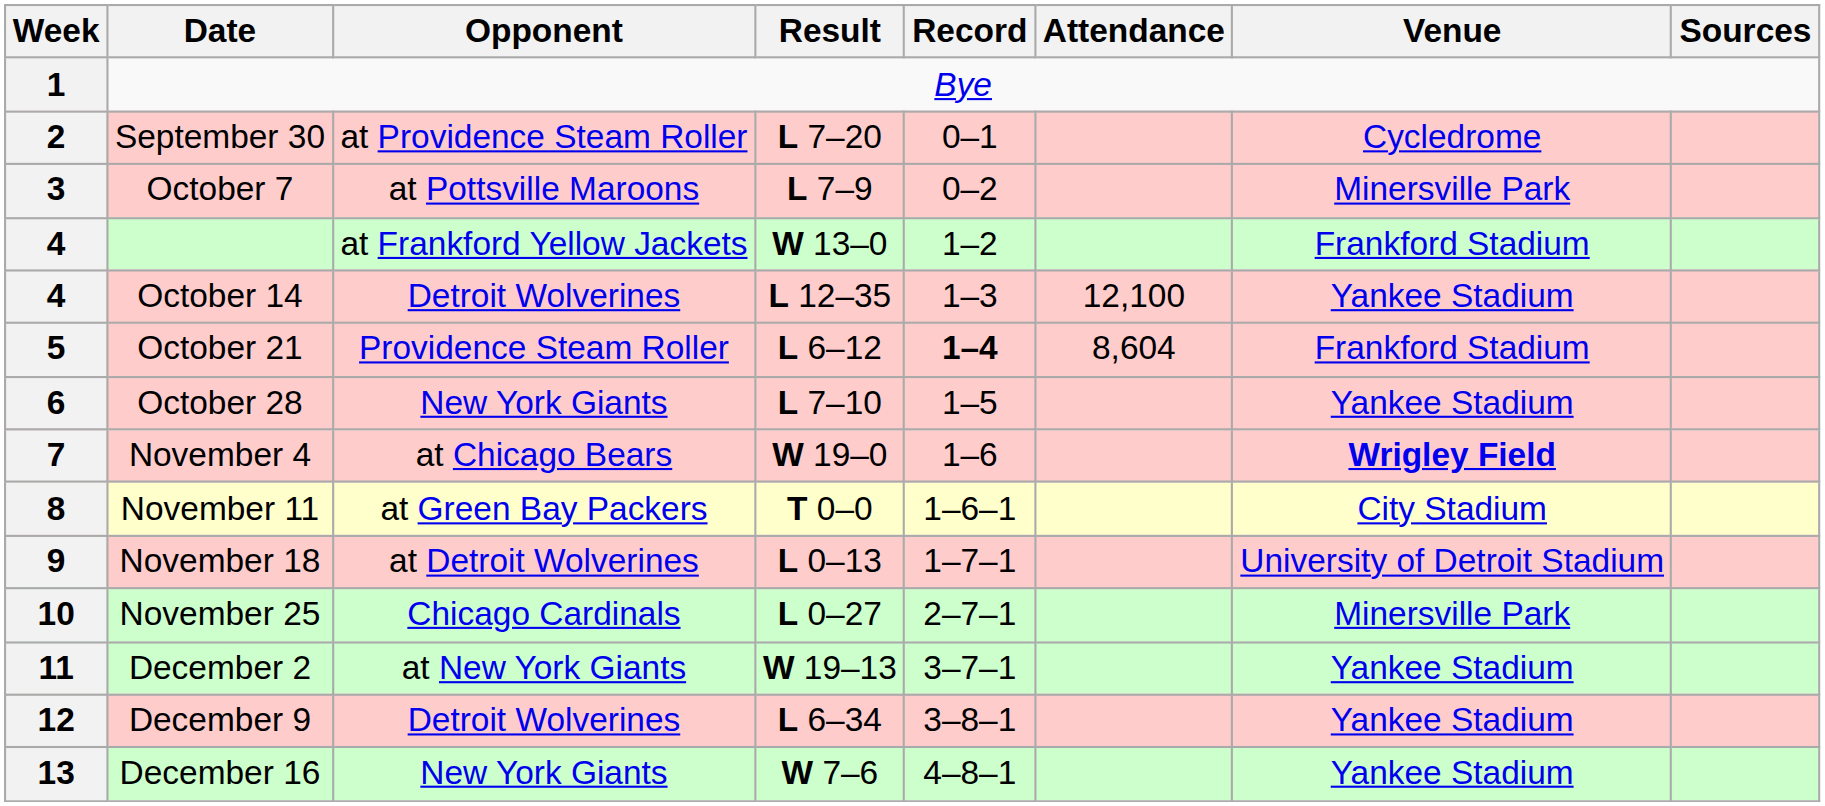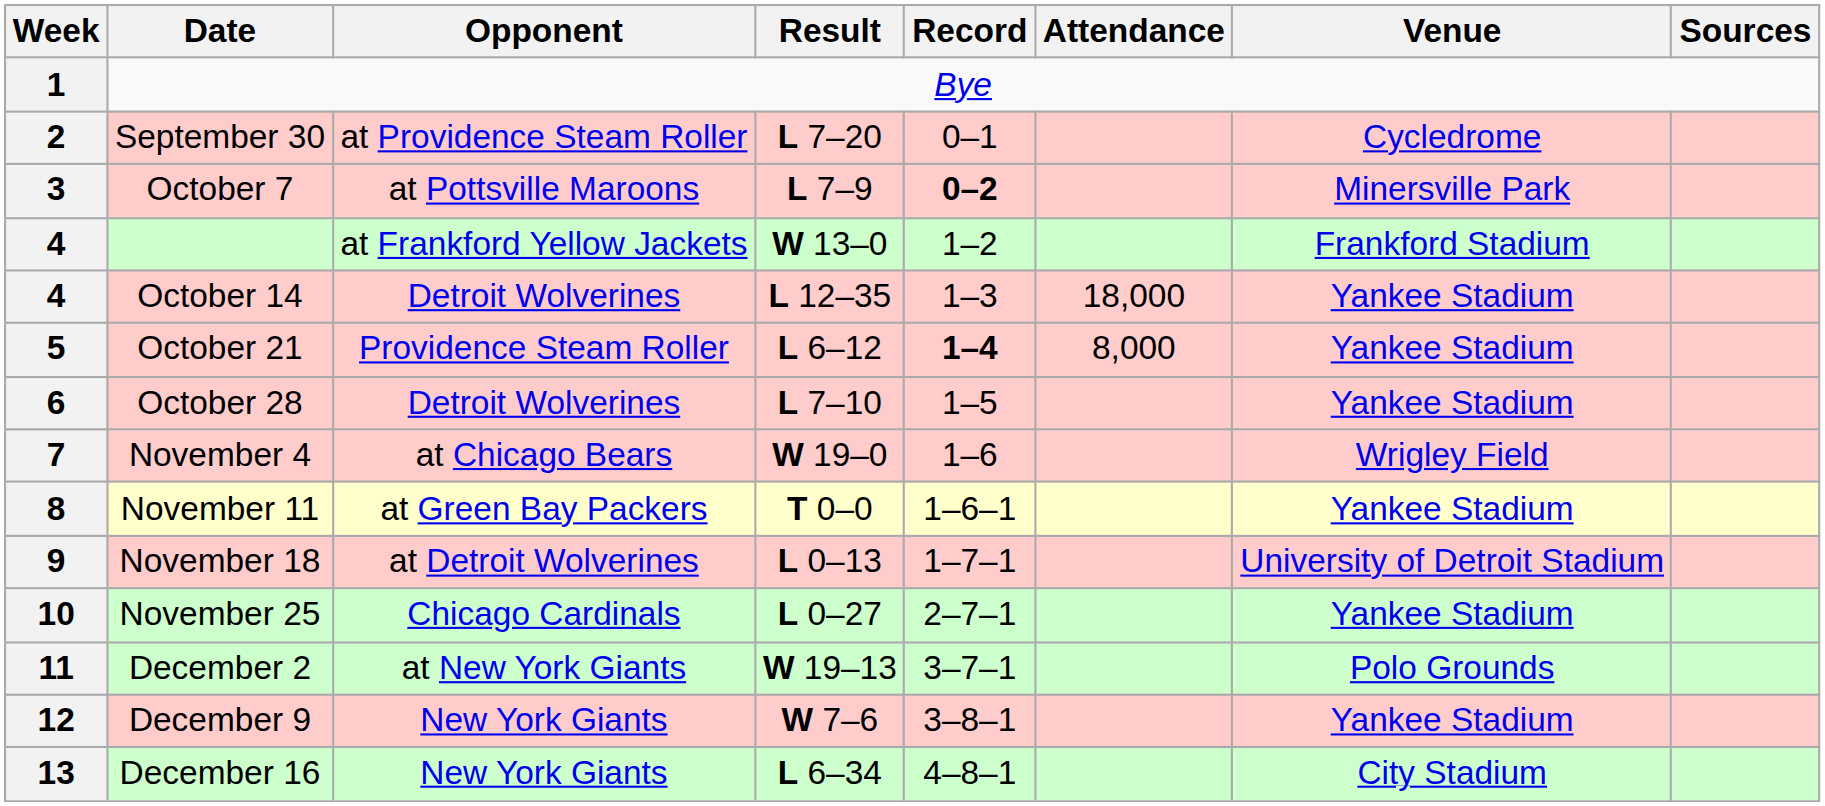(970, 190) normal -> (970, 190) bold
(1134, 296) 12,100 -> (1134, 296) 18,000
(1134, 349) 8,604 -> (1134, 349) 8,000
(1452, 349) Frankford Stadium -> (1452, 349) Yankee Stadium
(544, 402) New York Giants -> (544, 402) Detroit Wolverines
(1452, 455) bold -> (1452, 455) normal
(1452, 508) City Stadium -> (1452, 508) Yankee Stadium
(1452, 614) Minersville Park -> (1452, 614) Yankee Stadium
(1452, 667) Yankee Stadium -> (1452, 667) Polo Grounds
(544, 720) Detroit Wolverines -> (544, 720) New York Giants
(830, 720) L 6–34 -> (830, 720) W 7–6
(830, 773) W 7–6 -> (830, 773) L 6–34
(1452, 773) Yankee Stadium -> (1452, 773) City Stadium
